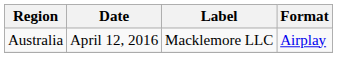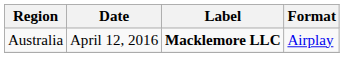(219, 40) normal -> (223, 40) bold
